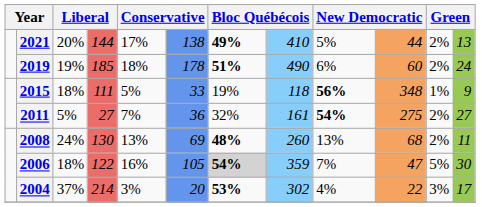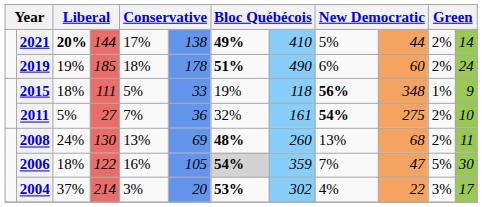(70, 41) normal -> (72, 41) bold
(464, 41) 13 -> (466, 41) 14
(464, 116) 27 -> (466, 116) 10
